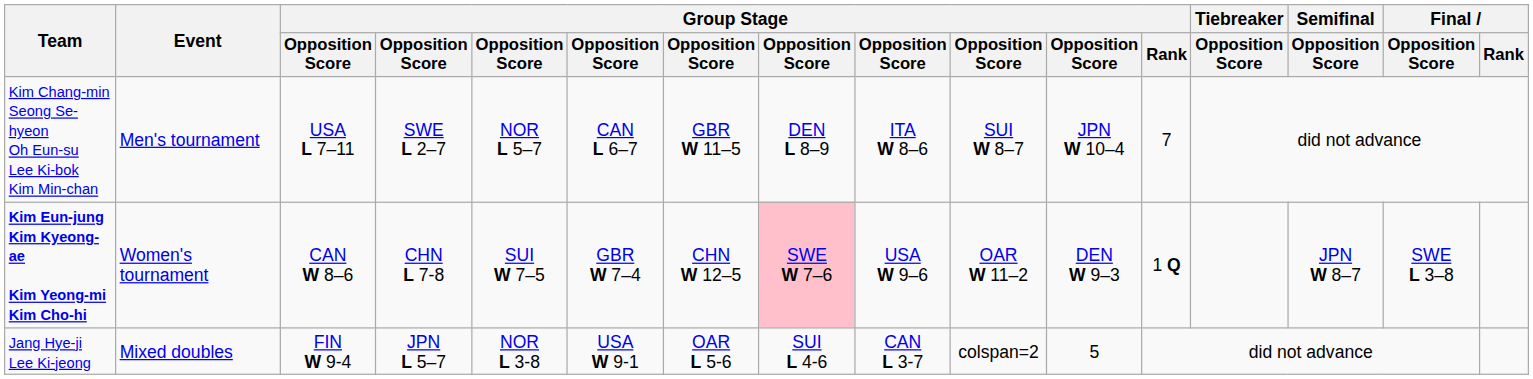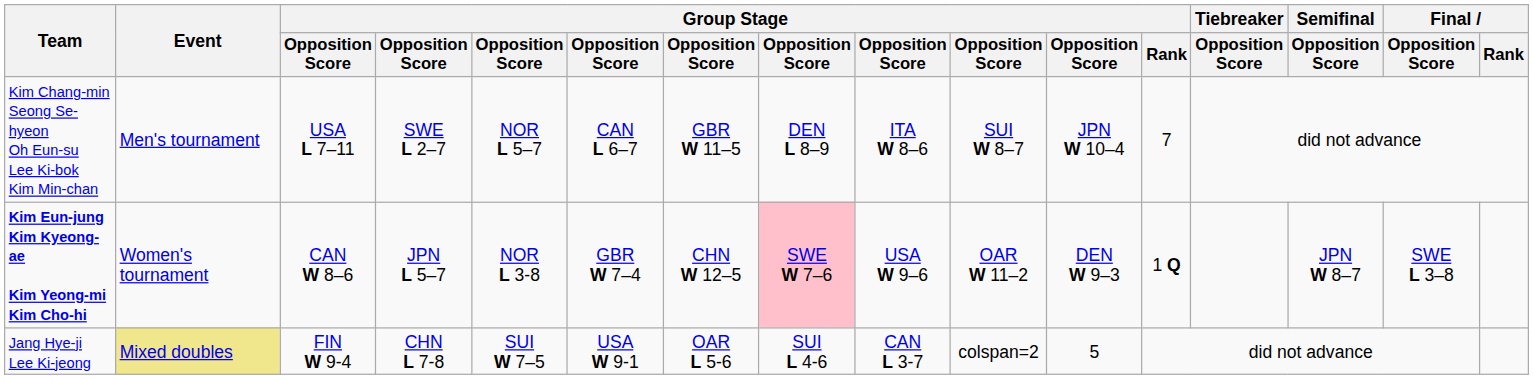(424, 265) CHN L 7-8 -> (424, 265) JPN L 5–7
(519, 265) SUI W 7–5 -> (519, 265) NOR L 3-8
(176, 352) no background -> (176, 352) khaki background
(424, 352) JPN L 5–7 -> (424, 352) CHN L 7-8
(519, 352) NOR L 3-8 -> (519, 352) SUI W 7–5
